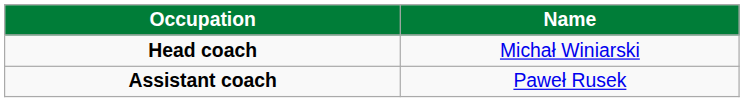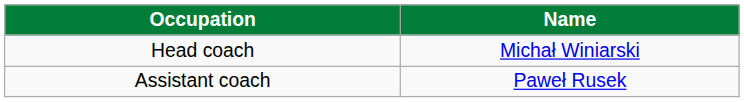(203, 50) bold -> (203, 50) normal
(203, 81) bold -> (203, 81) normal
